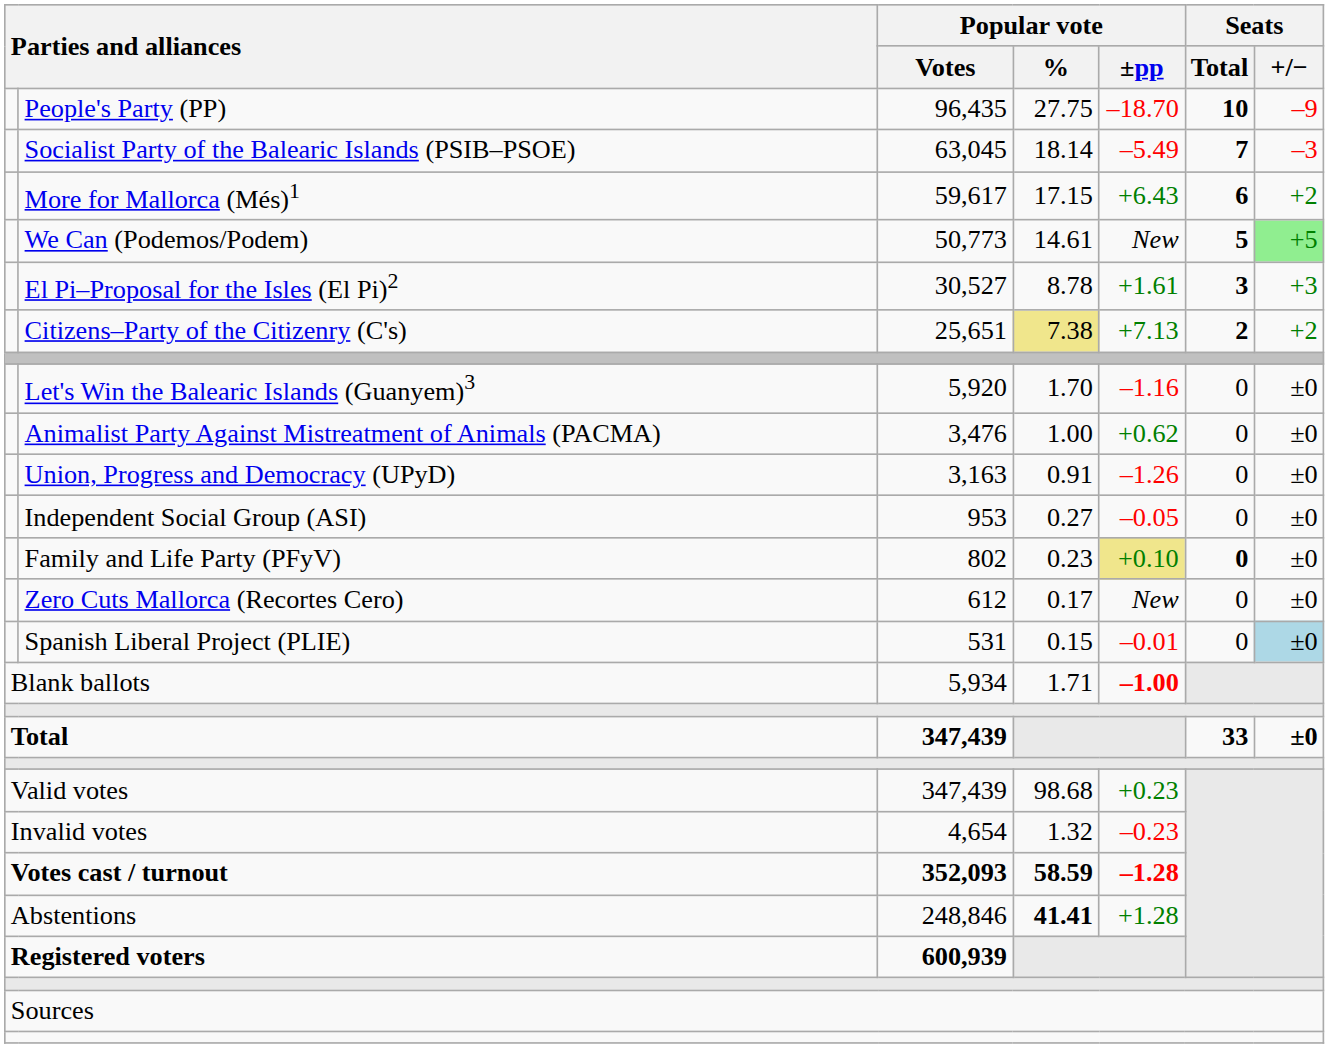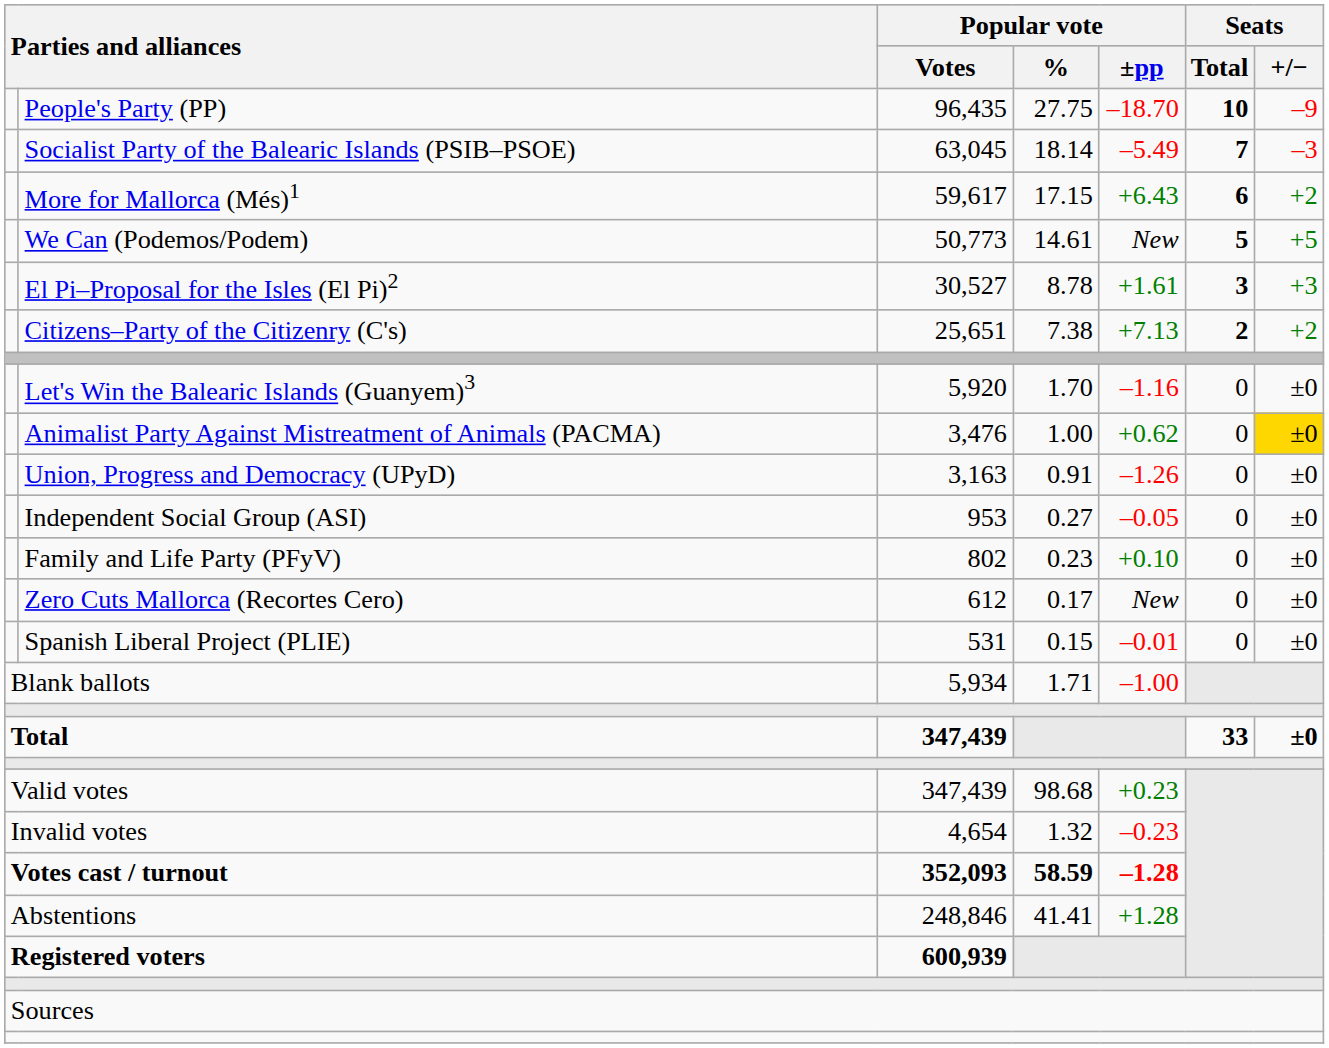(1304, 240) lightgreen background -> (1304, 240) no background
(1070, 330) khaki background -> (1070, 330) no background
(1304, 433) no background -> (1304, 433) gold background
(1148, 558) khaki background -> (1148, 558) no background
(1242, 558) bold -> (1242, 558) normal
(1304, 641) lightblue background -> (1304, 641) no background
(1149, 682) bold -> (1149, 682) normal
(1063, 915) bold -> (1063, 915) normal
